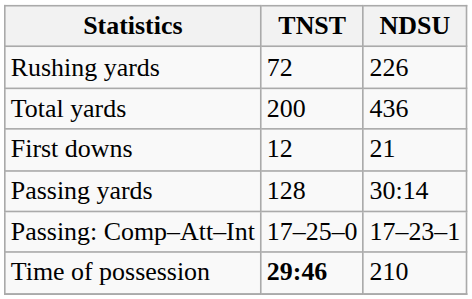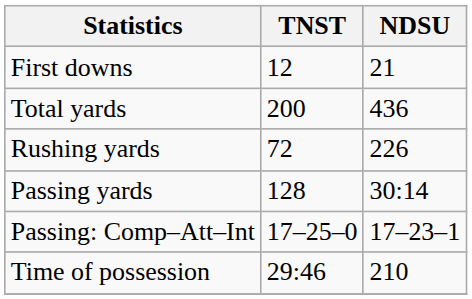rows swapped: (72, 149) <-> (85, 67)
(297, 272) bold -> (296, 272) normal
